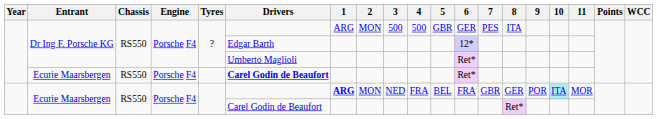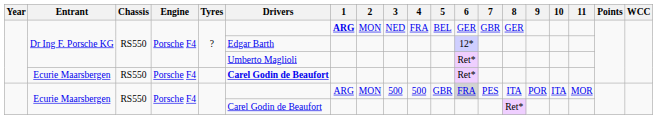(344, 28) normal -> (344, 28) bold
(395, 28) 500 -> (395, 28) NED
(419, 28) 500 -> (419, 28) FRA
(443, 28) GBR -> (443, 28) BEL
(490, 28) PES -> (490, 28) GBR
(514, 28) ITA -> (514, 28) GER
(344, 91) bold -> (344, 91) normal
(395, 91) NED -> (395, 91) 500
(419, 91) FRA -> (419, 91) 500
(443, 91) BEL -> (443, 91) GBR
(466, 91) no background -> (466, 91) lightgrey background
(490, 91) GBR -> (490, 91) PES
(514, 91) GER -> (514, 91) ITA
(559, 91) paleturquoise background -> (559, 91) no background
